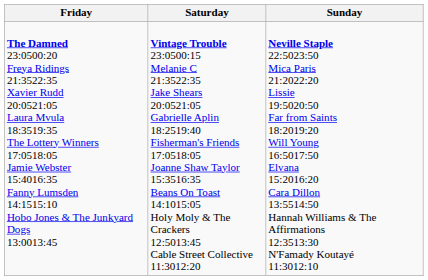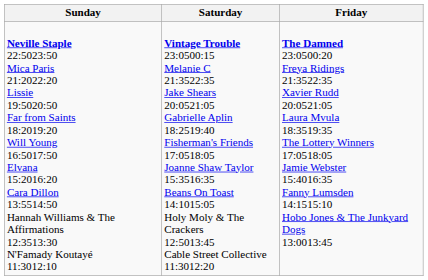columns swapped: (76, 13) <-> (344, 13)
